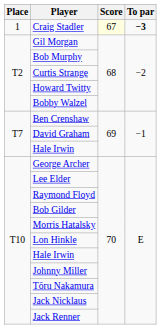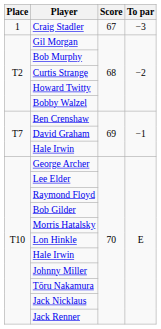(111, 27) lightyellow background -> (111, 27) no background
(141, 27) bold -> (141, 27) normal
